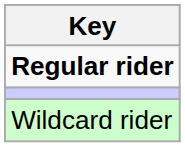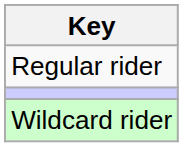(92, 66) bold -> (87, 66) normal
